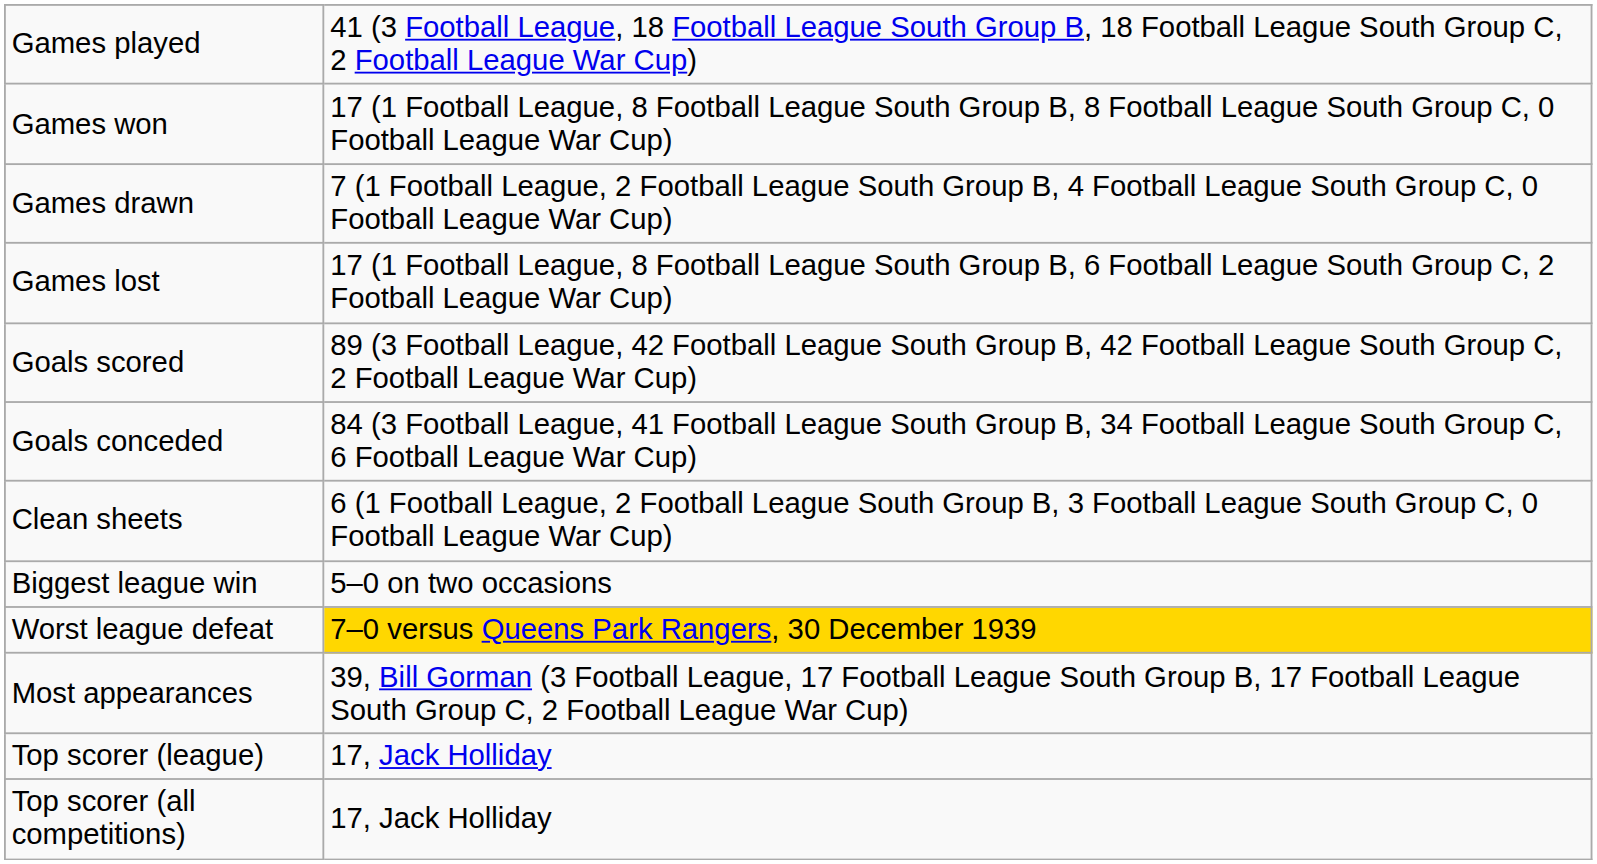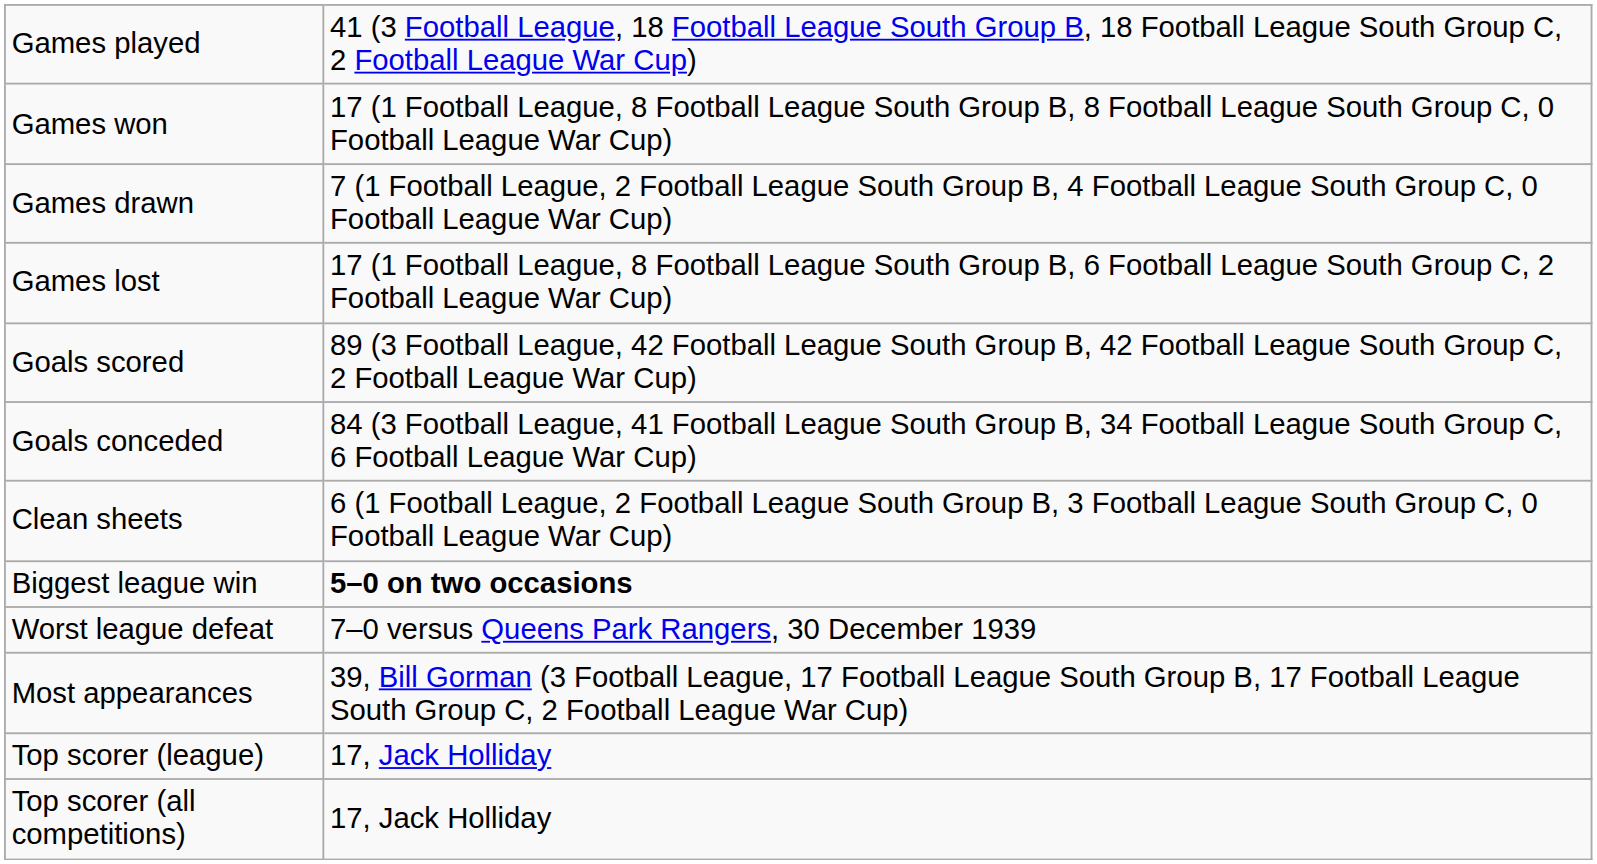(471, 583) normal -> (481, 583) bold
(683, 629) gold background -> (683, 629) no background
